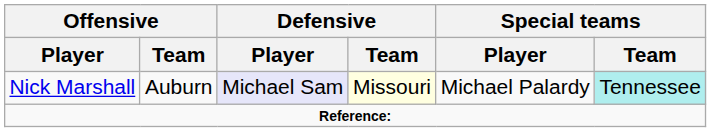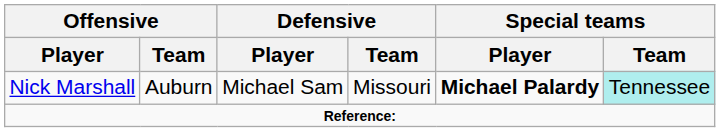(283, 87) lavender background -> (283, 87) no background
(392, 87) lightyellow background -> (392, 87) no background
(515, 87) normal -> (520, 87) bold
